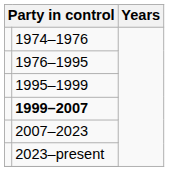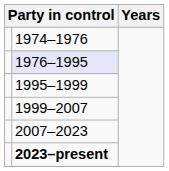(52, 62) no background -> (51, 62) lavender background
(52, 108) bold -> (51, 108) normal
(60, 154) normal -> (62, 154) bold
